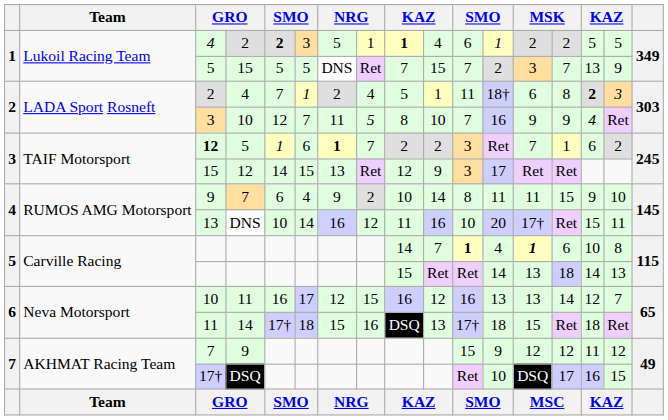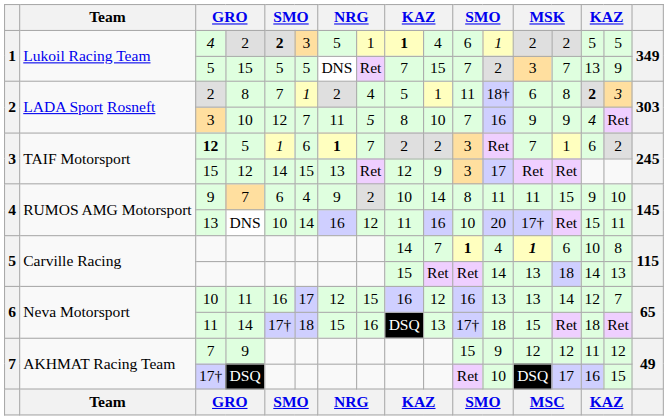(245, 94) 4 -> (245, 94) 8
